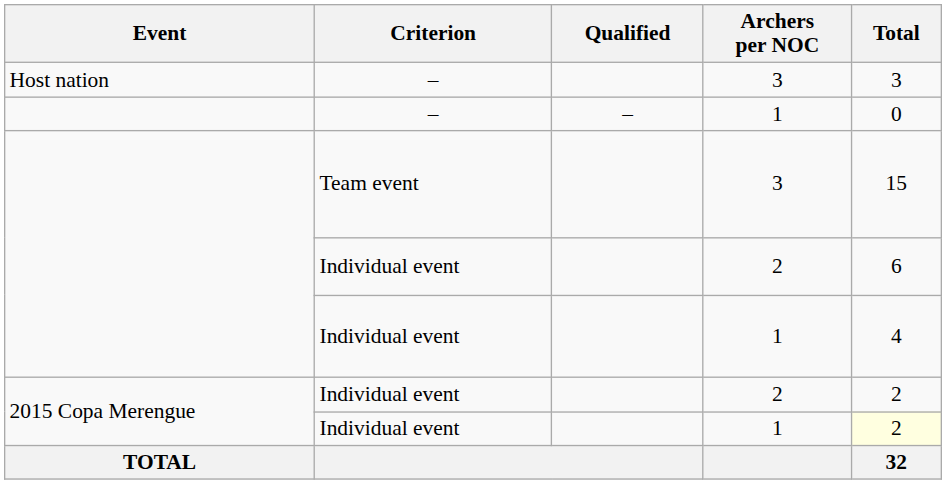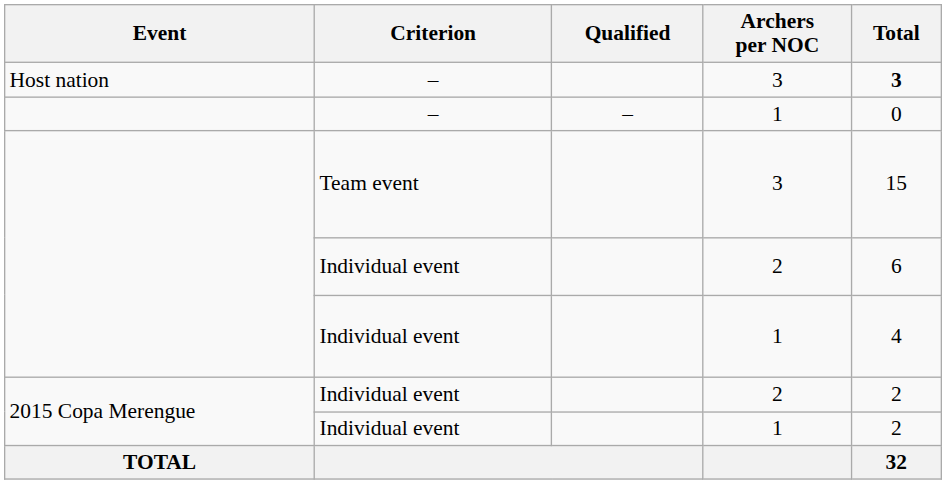(896, 79) normal -> (896, 79) bold
(896, 428) lightyellow background -> (896, 428) no background
